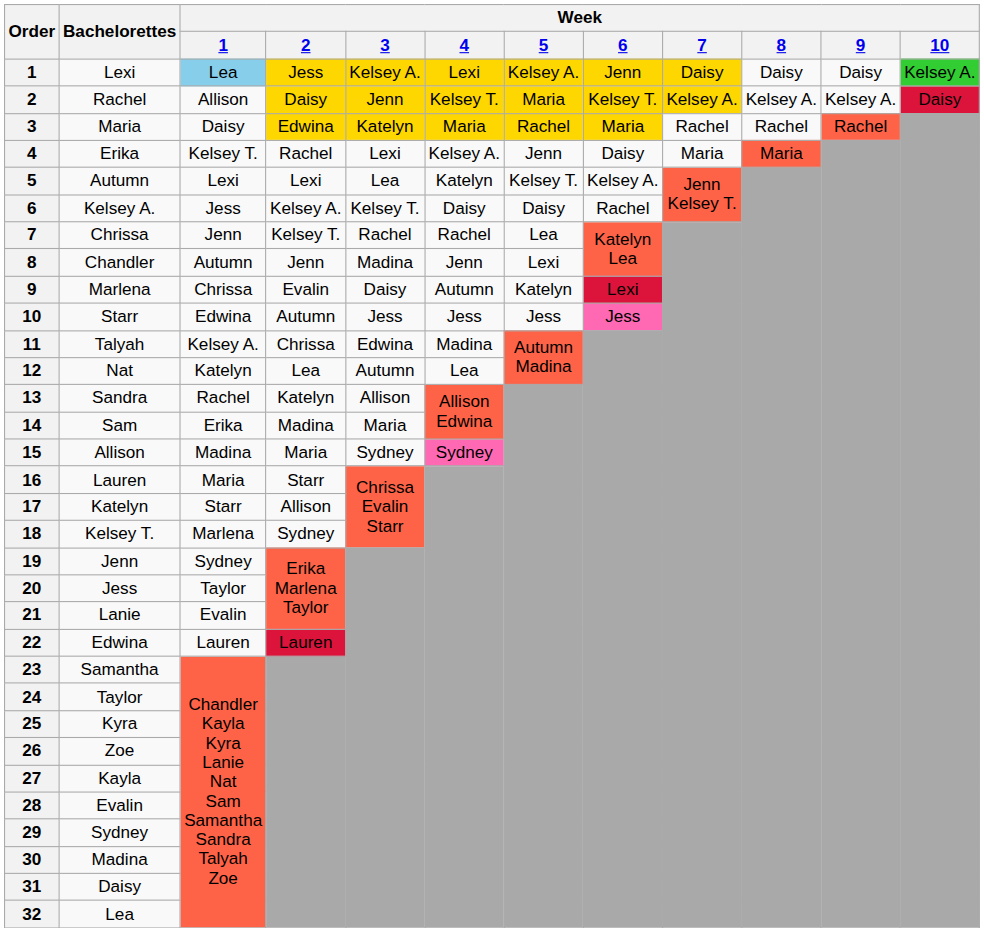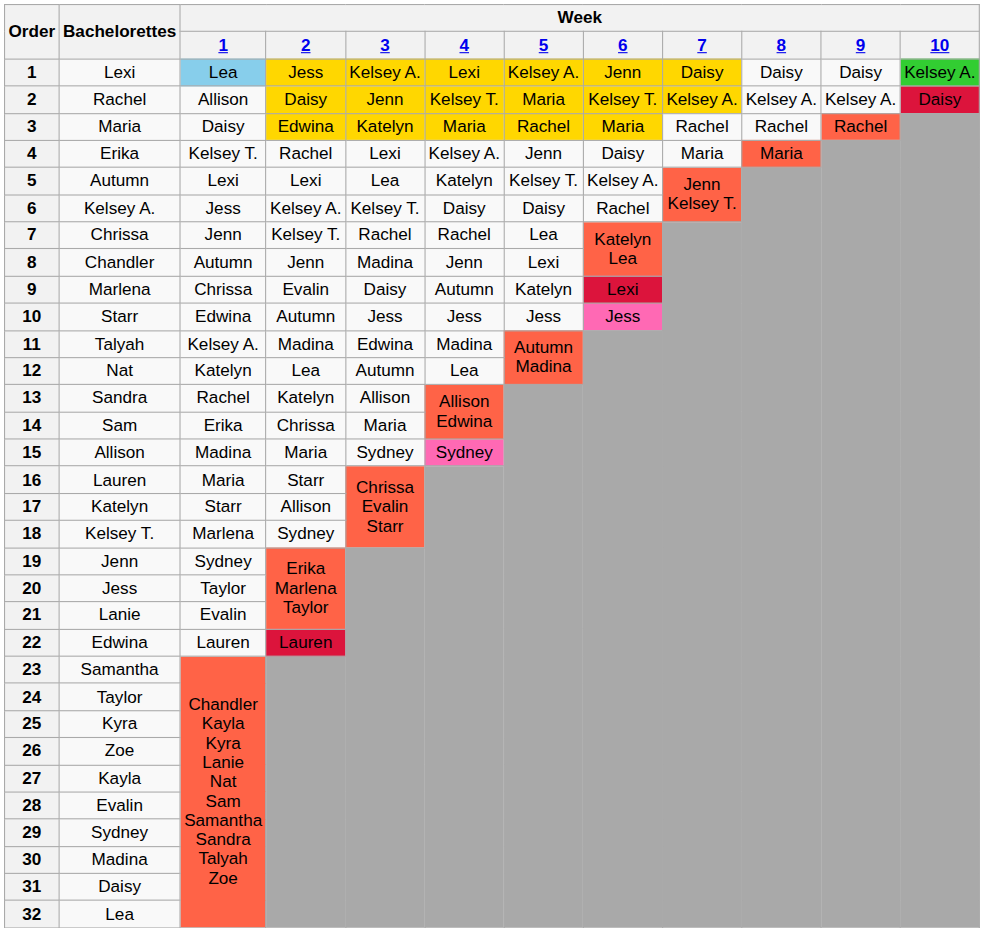(306, 343) Chrissa -> (306, 343) Madina
(306, 425) Madina -> (306, 425) Chrissa
